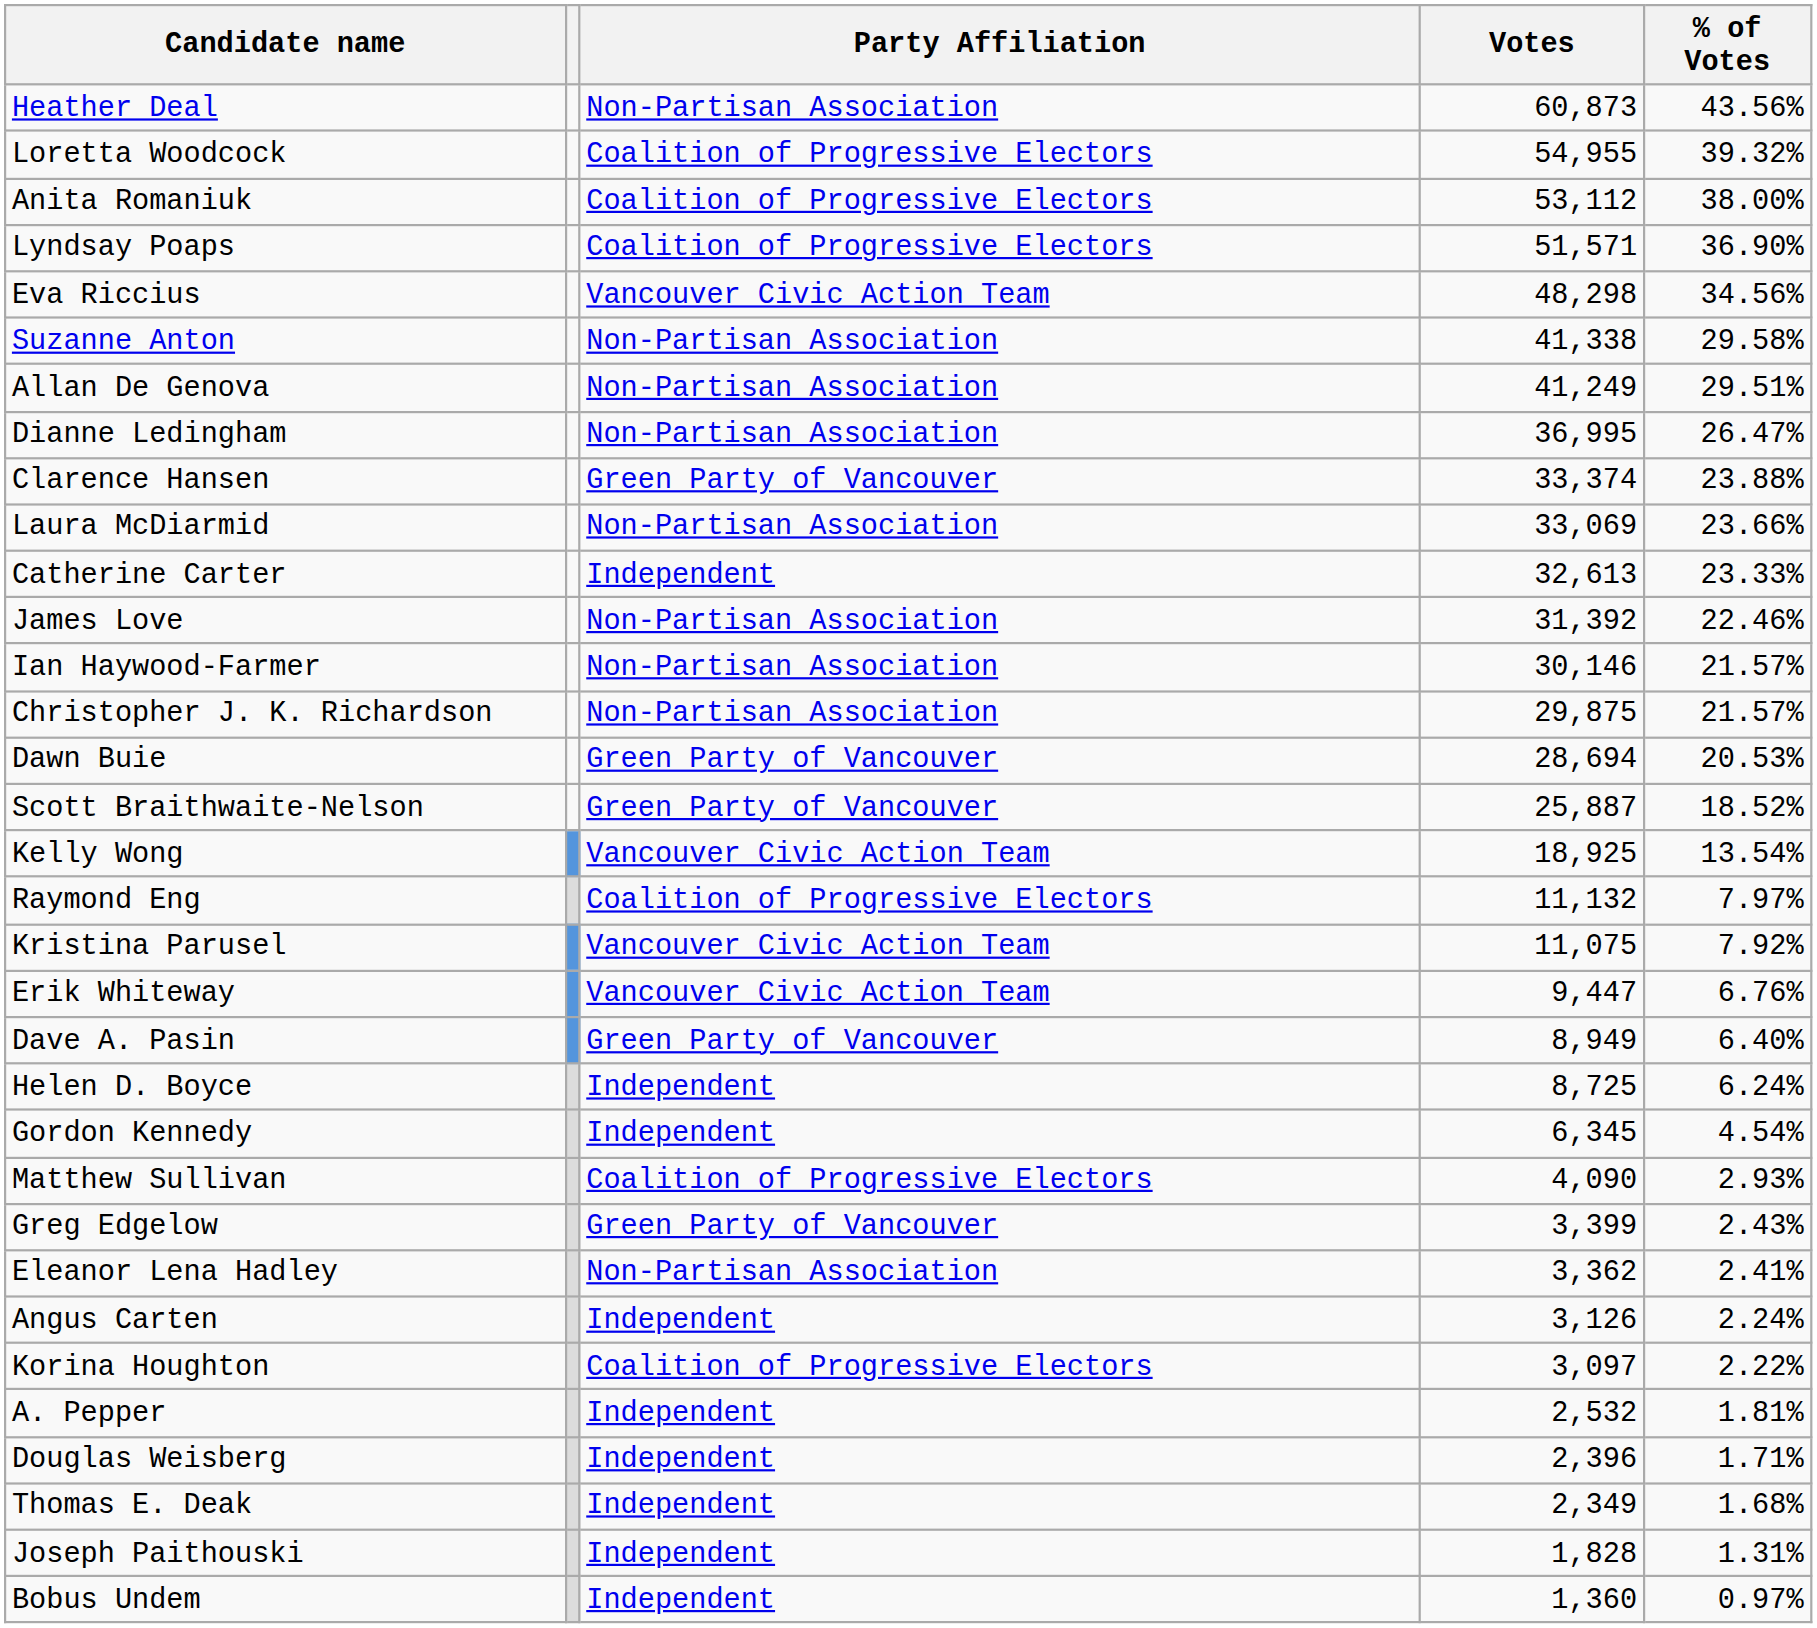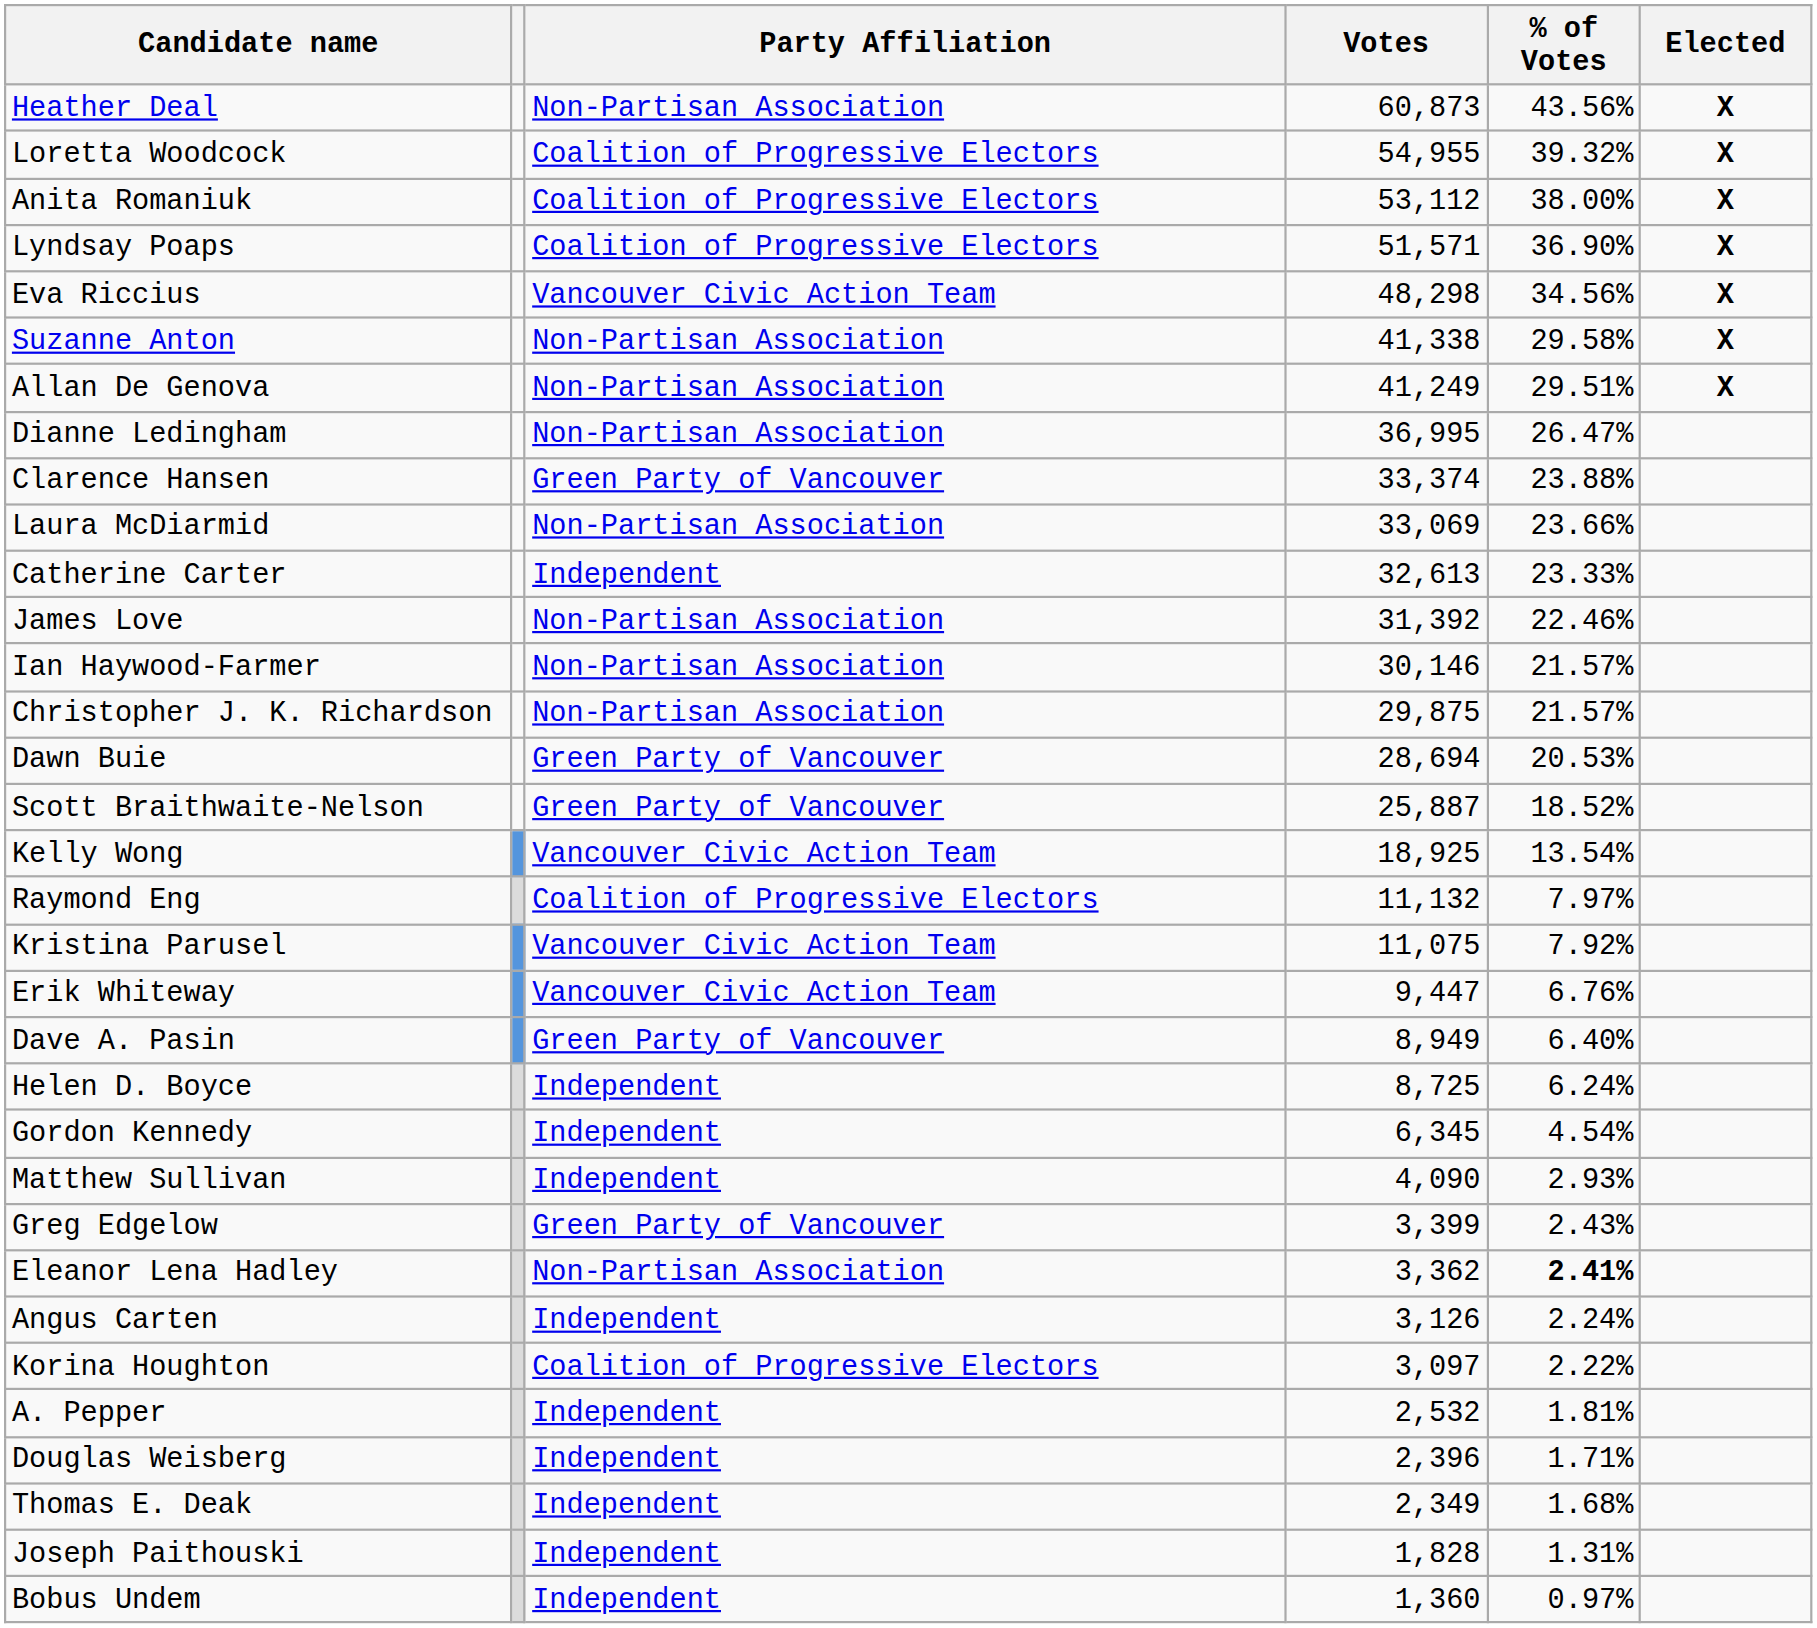+ column: (1725, 45)
(869, 1180) Coalition of Progressive Electors -> (627, 1180) Independent
(1761, 1273) normal -> (1591, 1273) bold
